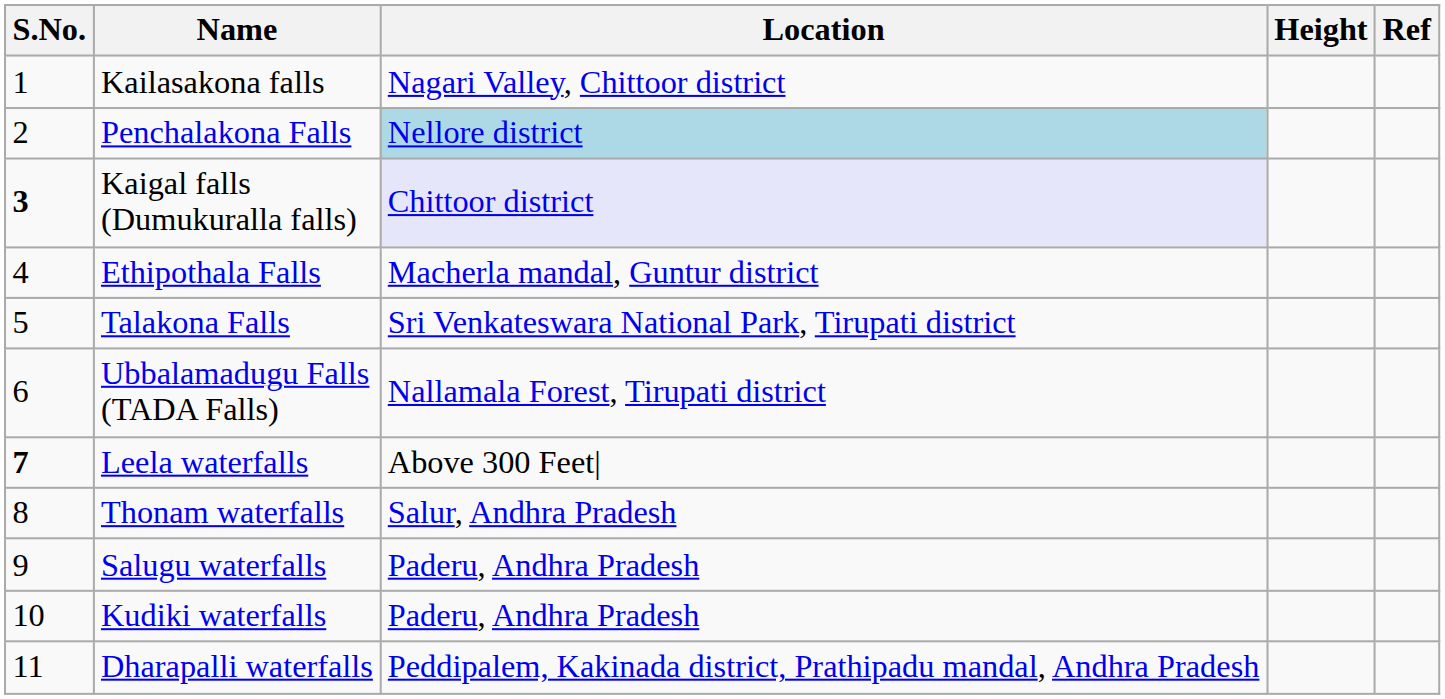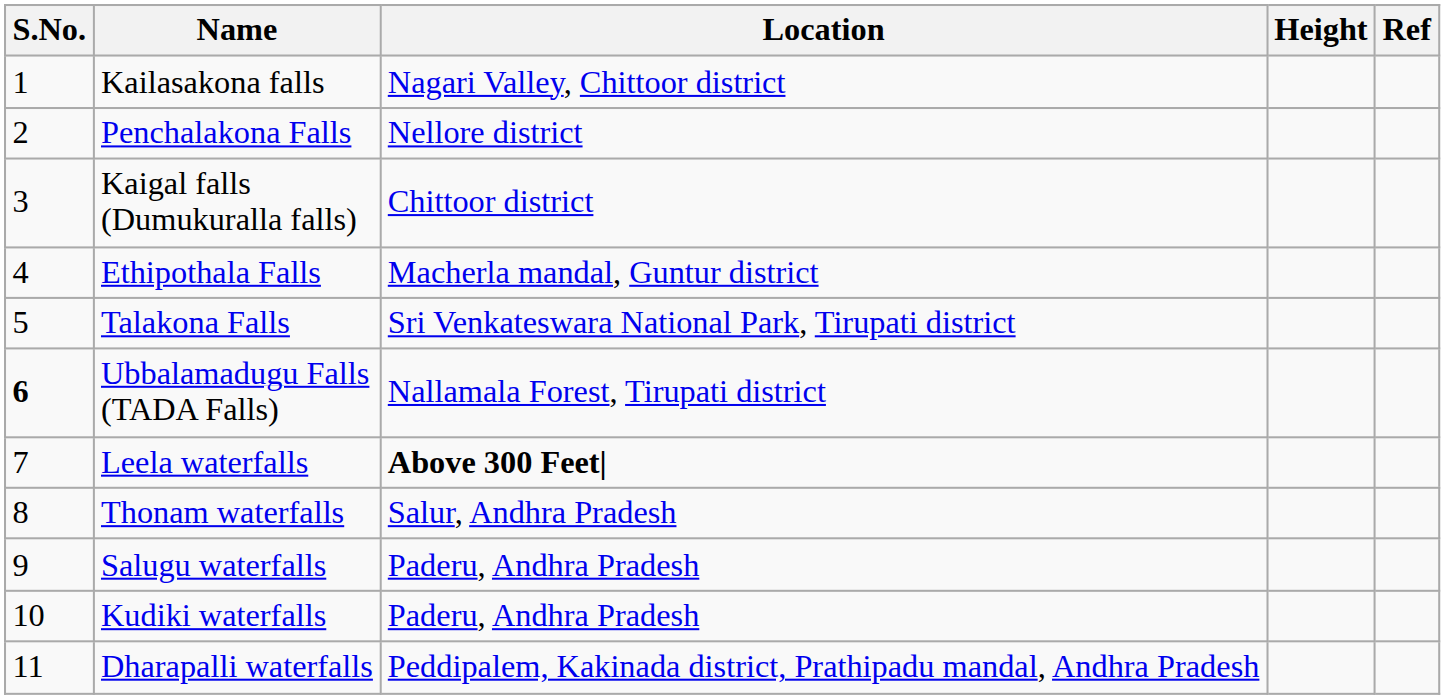(485, 132) lightblue background -> (485, 132) no background
(21, 202) bold -> (21, 202) normal
(491, 202) lavender background -> (491, 202) no background
(21, 392) normal -> (21, 392) bold
(21, 461) bold -> (21, 461) normal
(494, 461) normal -> (497, 461) bold
